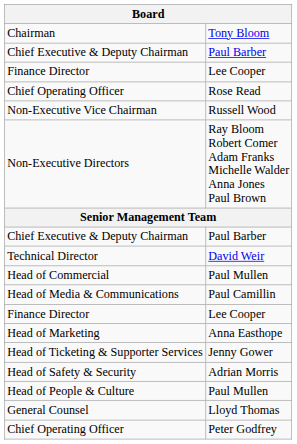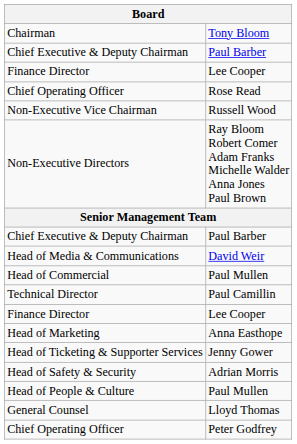(53, 256) Technical Director -> (93, 256) Head of Media & Communications
(93, 294) Head of Media & Communications -> (53, 294) Technical Director
